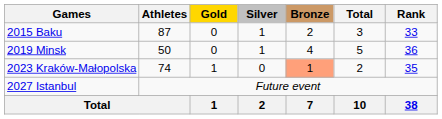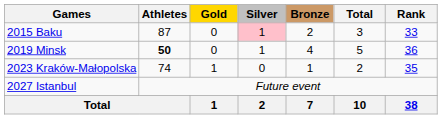(262, 32) no background -> (262, 32) pink background
(164, 50) normal -> (164, 50) bold
(310, 68) lightsalmon background -> (310, 68) no background
